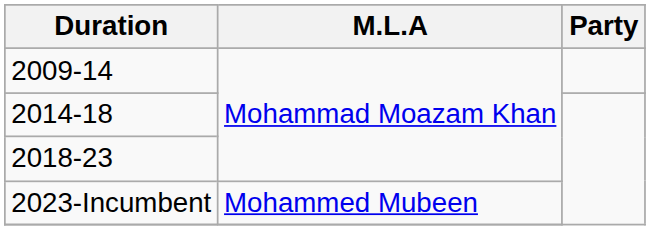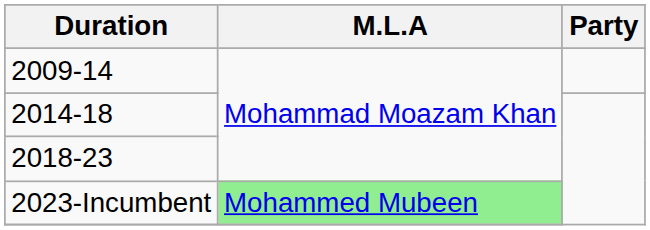(351, 202) no background -> (351, 202) lightgreen background
